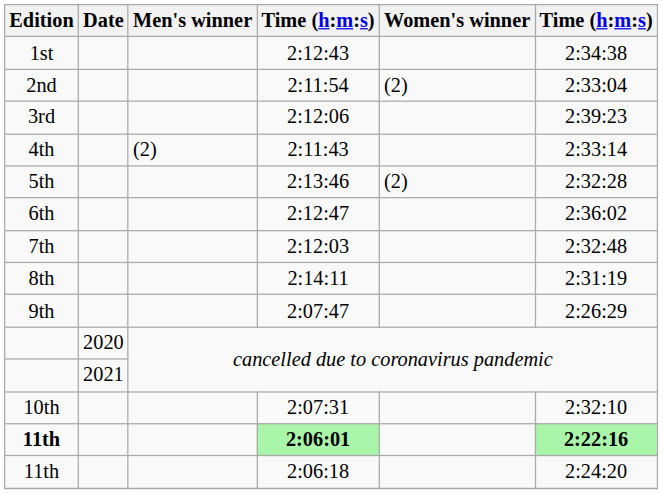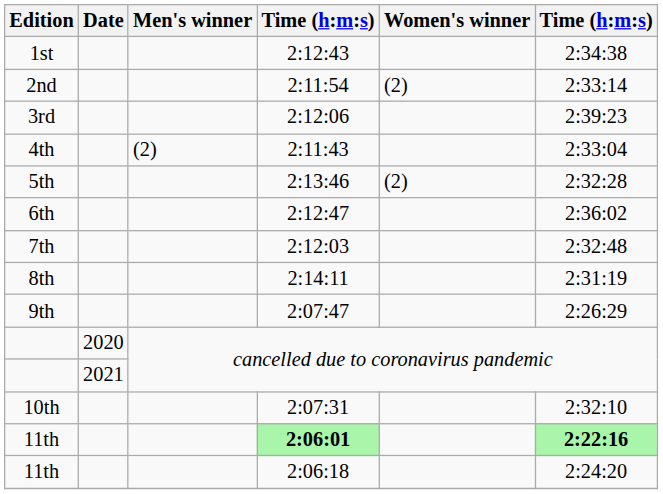(596, 85) 2:33:04 -> (596, 85) 2:33:14
(596, 149) 2:33:14 -> (596, 149) 2:33:04
(42, 439) bold -> (41, 439) normal
